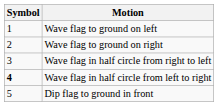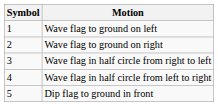(9, 77) bold -> (9, 77) normal
